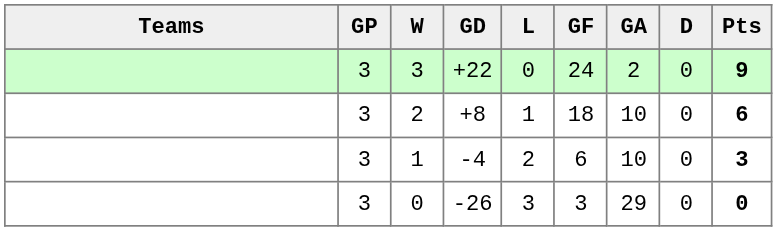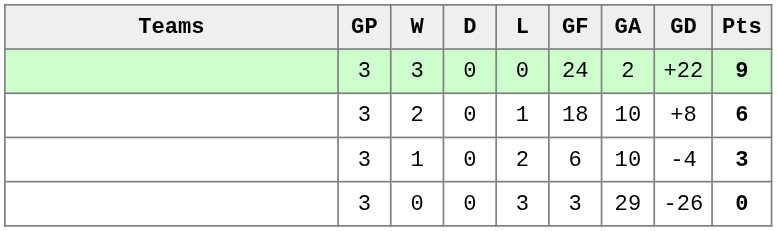columns swapped: (686, 27) <-> (473, 27)
